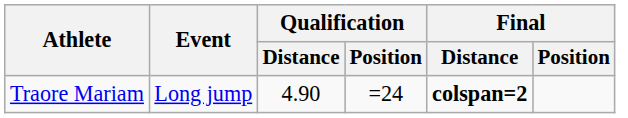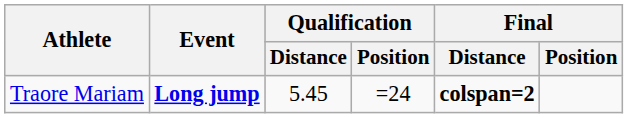(203, 94) normal -> (207, 94) bold
(301, 94) 4.90 -> (308, 94) 5.45
